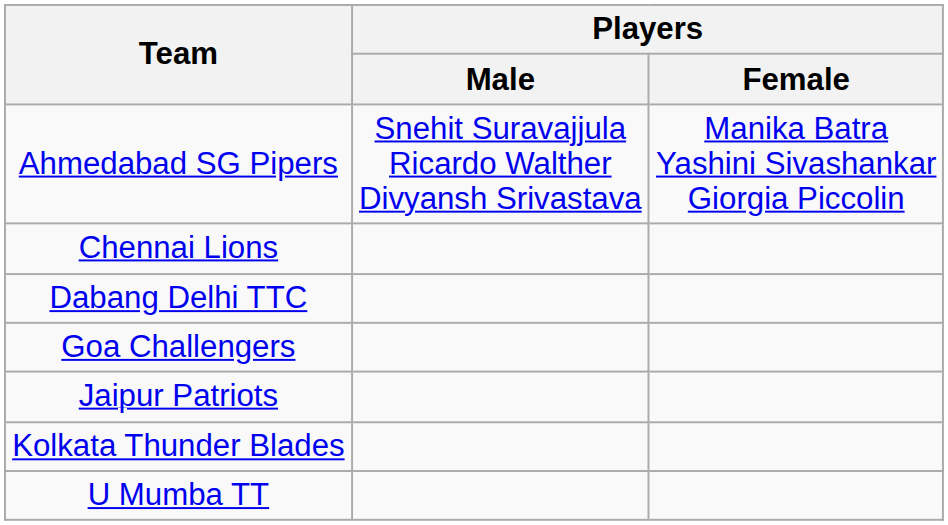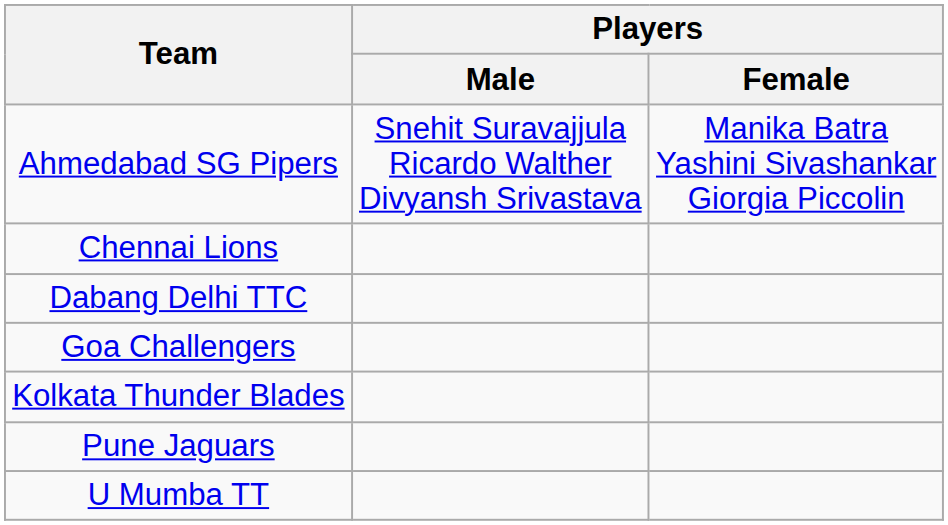- row: (178, 396)
+ row: (178, 445)
